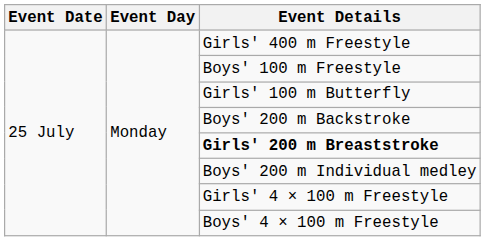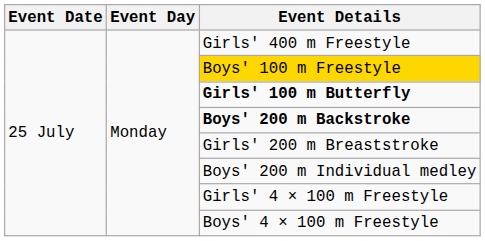(302, 69) no background -> (302, 69) gold background
(307, 94) normal -> (307, 94) bold
(307, 120) normal -> (307, 120) bold
(321, 146) bold -> (321, 146) normal
